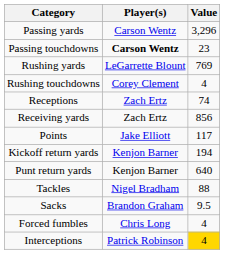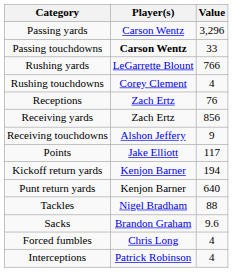(204, 48) 23 -> (212, 48) 33
(204, 65) 769 -> (212, 65) 766
(204, 100) 74 -> (212, 100) 76
+ row: (57, 135)
(204, 205) 9.5 -> (212, 223) 9.6
(204, 240) gold background -> (212, 258) no background
